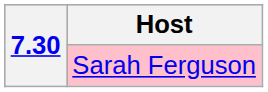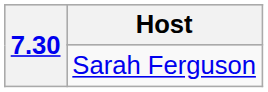(164, 65) pink background -> (164, 65) no background
